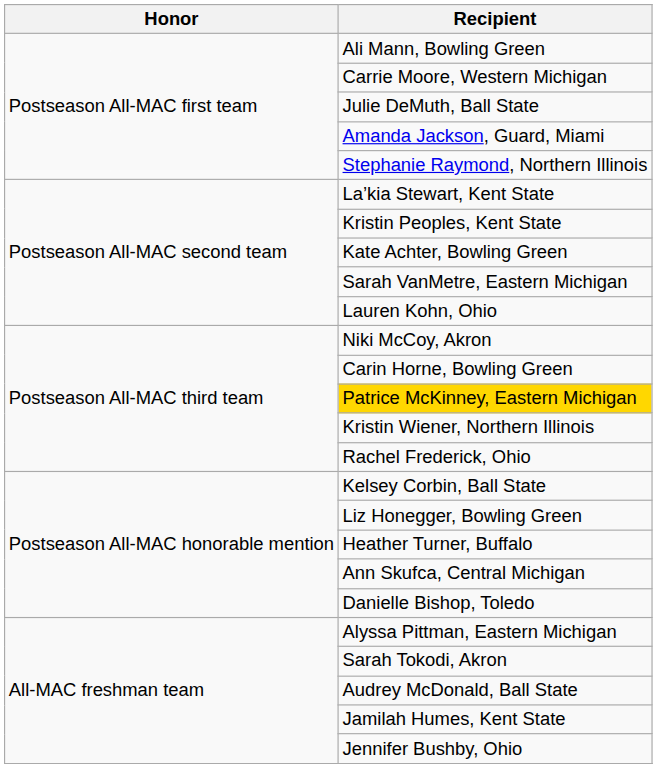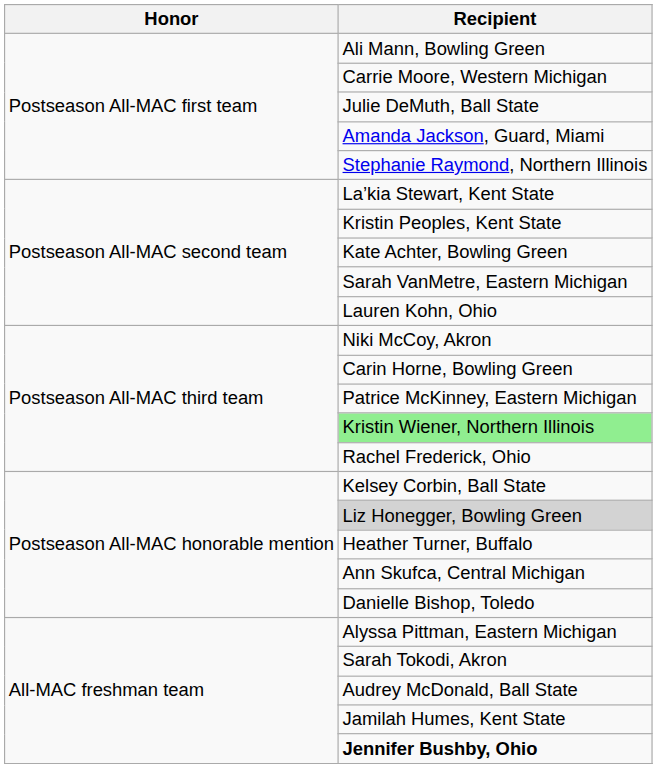(490, 398) gold background -> (490, 398) no background
(468, 427) no background -> (468, 427) lightgreen background
(462, 515) no background -> (462, 515) lightgrey background
(432, 748) normal -> (440, 748) bold
